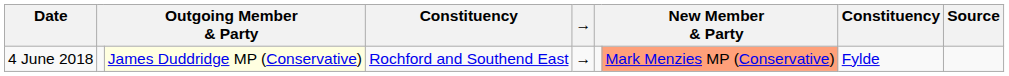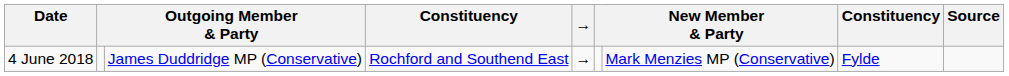(235, 58) lightyellow background -> (235, 58) no background
(720, 58) lightsalmon background -> (720, 58) no background
